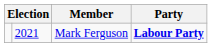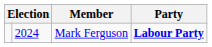(27, 33) 2021 -> (27, 33) 2024
